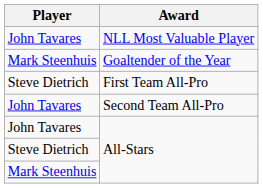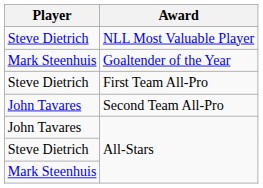(44, 37) John Tavares -> (48, 37) Steve Dietrich
